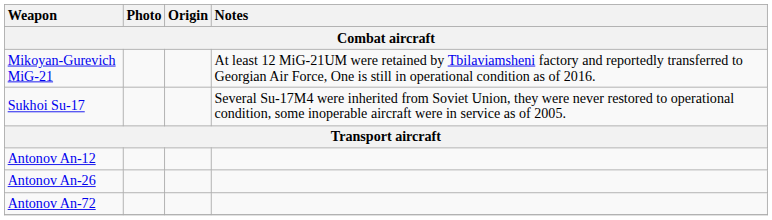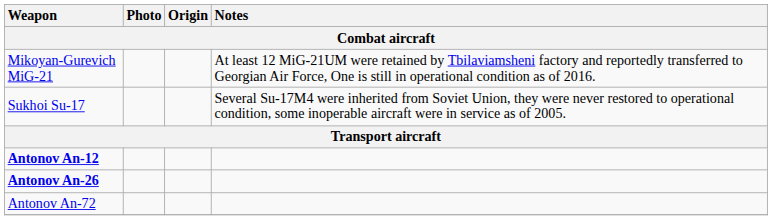(52, 158) normal -> (53, 158) bold
(52, 181) normal -> (53, 181) bold
